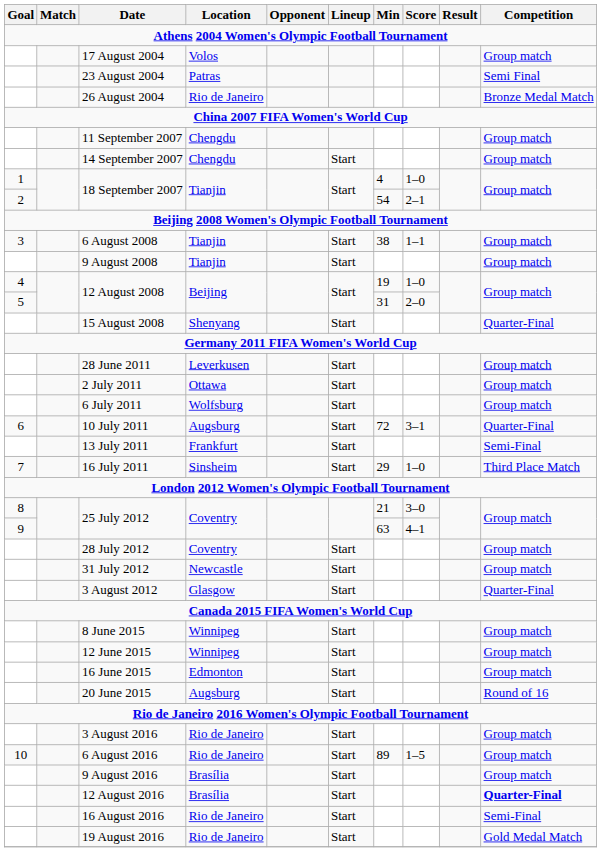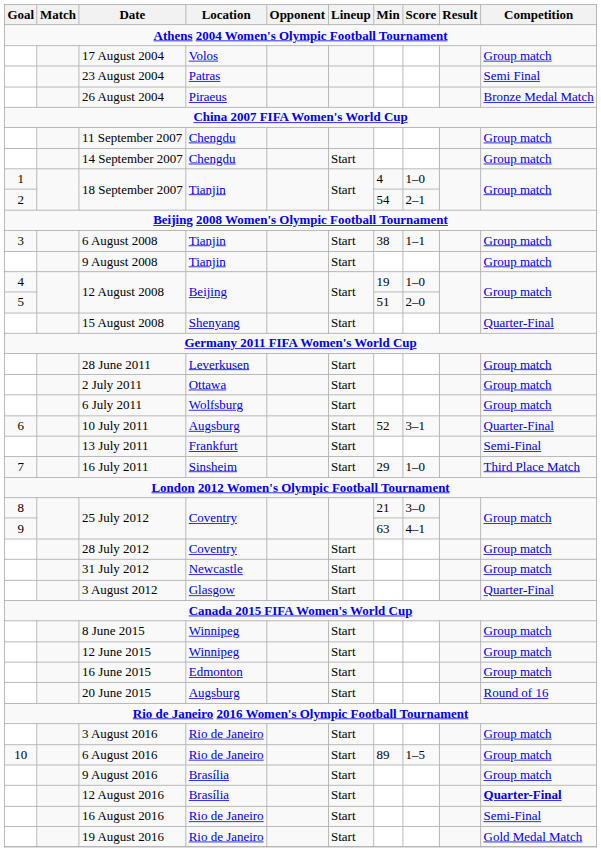(226, 96) Rio de Janeiro -> (208, 96) Piraeus
(383, 302) 31 -> (383, 302) 51
(383, 425) 72 -> (383, 425) 52
